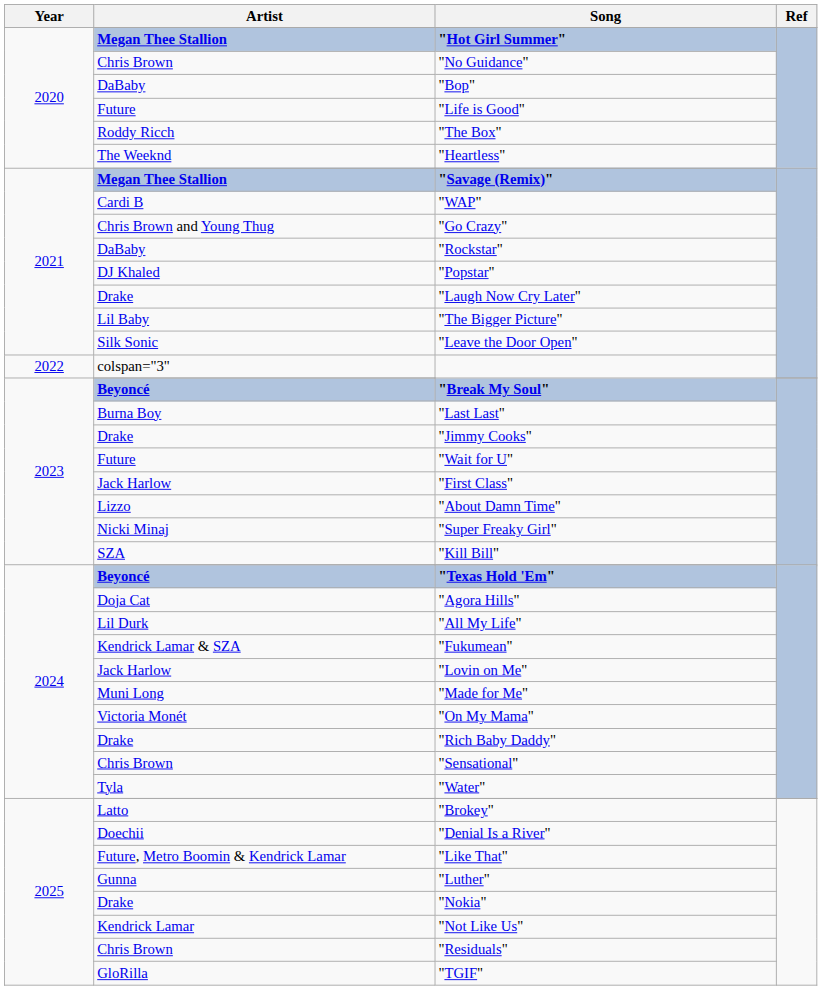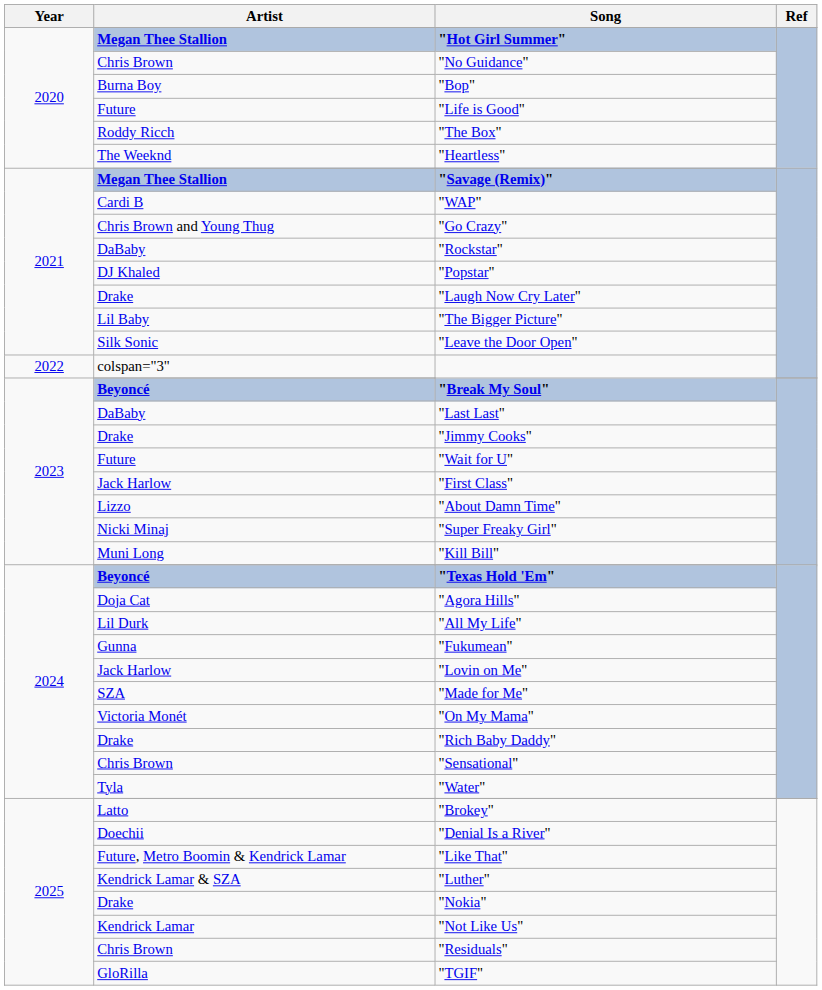(121, 86) DaBaby -> (129, 86) Burna Boy
(129, 413) Burna Boy -> (121, 413) DaBaby
(111, 553) SZA -> (131, 553) Muni Long
(169, 646) Kendrick Lamar & SZA -> (117, 646) Gunna
(131, 693) Muni Long -> (111, 693) SZA
(117, 879) Gunna -> (169, 879) Kendrick Lamar & SZA
